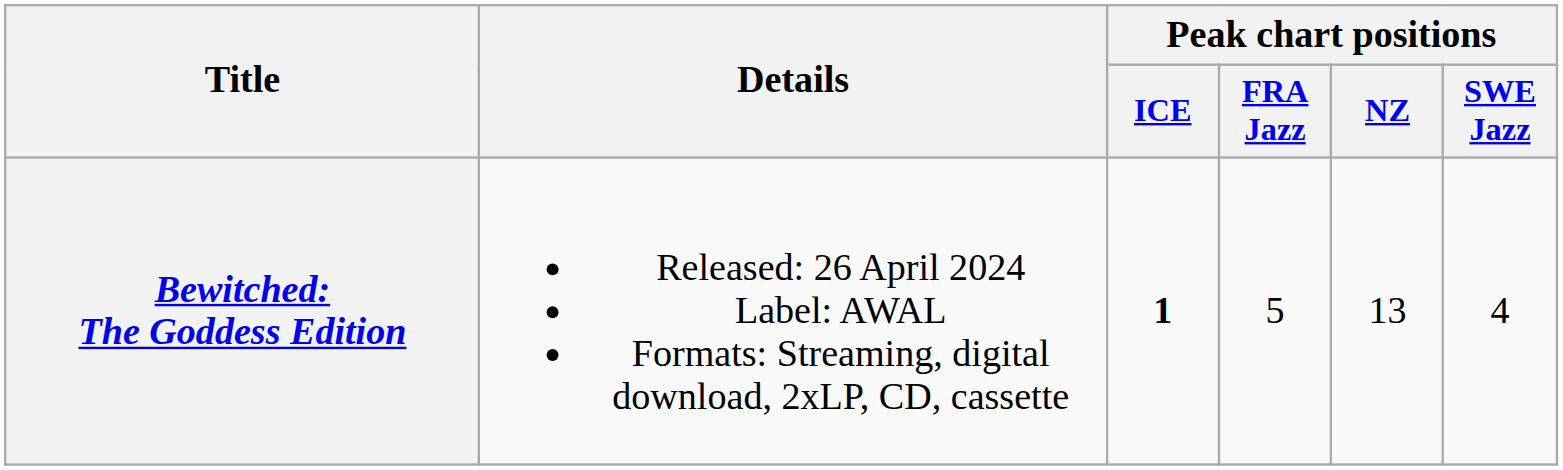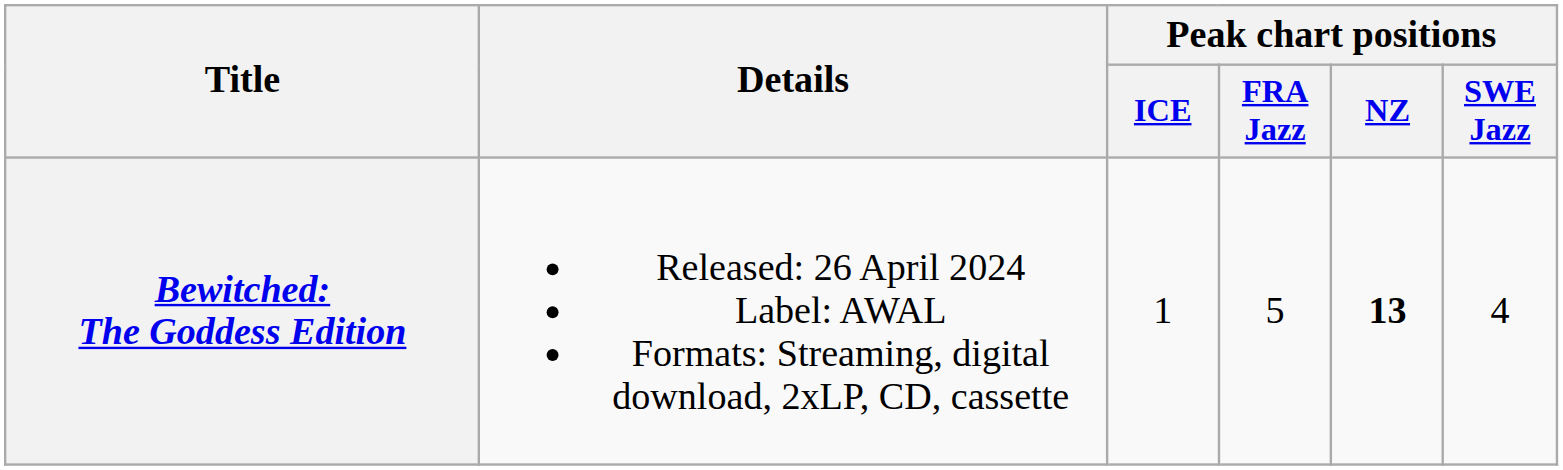(1163, 310) bold -> (1163, 310) normal
(1388, 310) normal -> (1388, 310) bold
